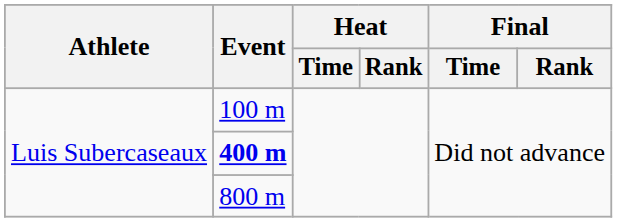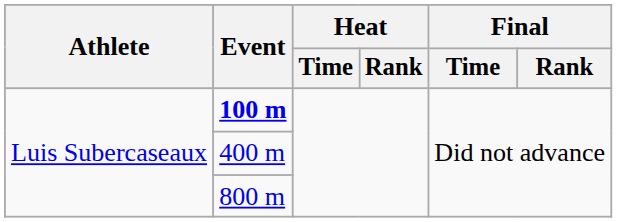(252, 110) normal -> (253, 110) bold
(253, 153) bold -> (252, 153) normal
